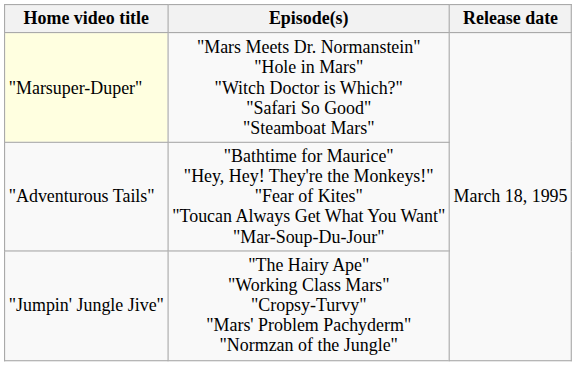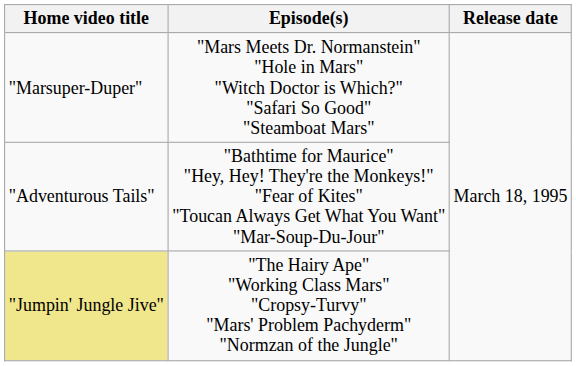(76, 87) lightyellow background -> (76, 87) no background
(86, 305) no background -> (86, 305) khaki background
